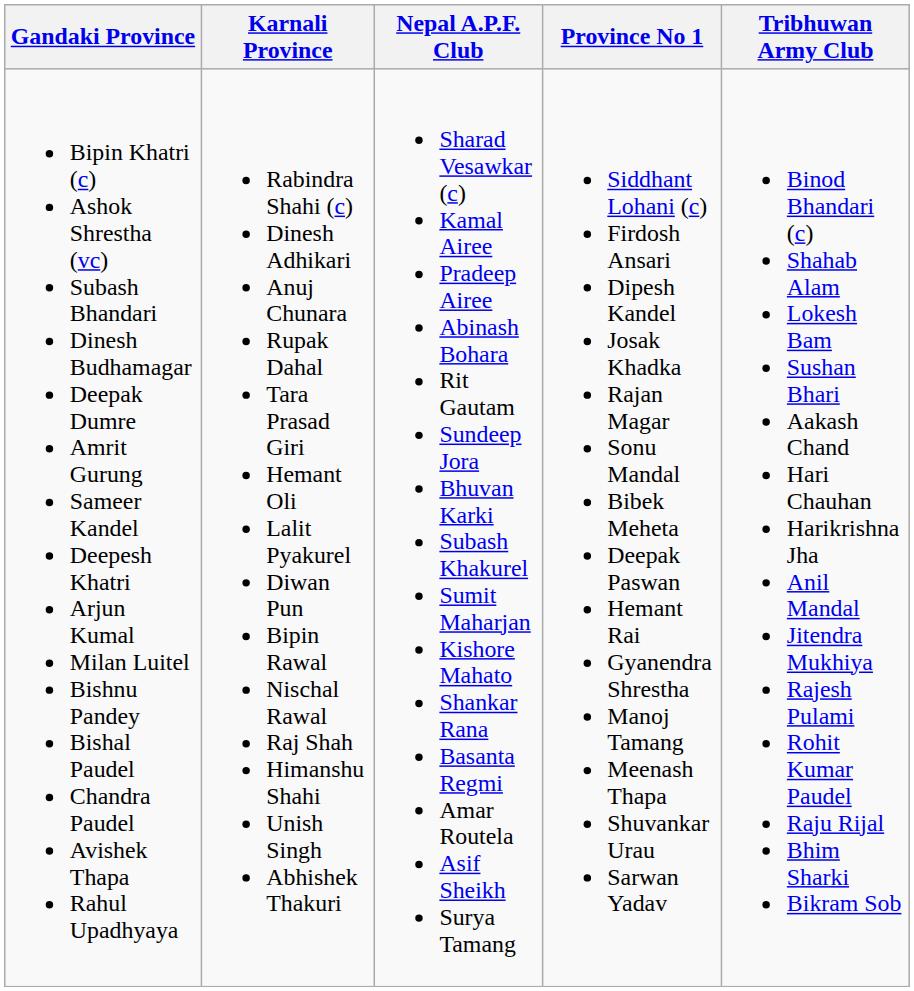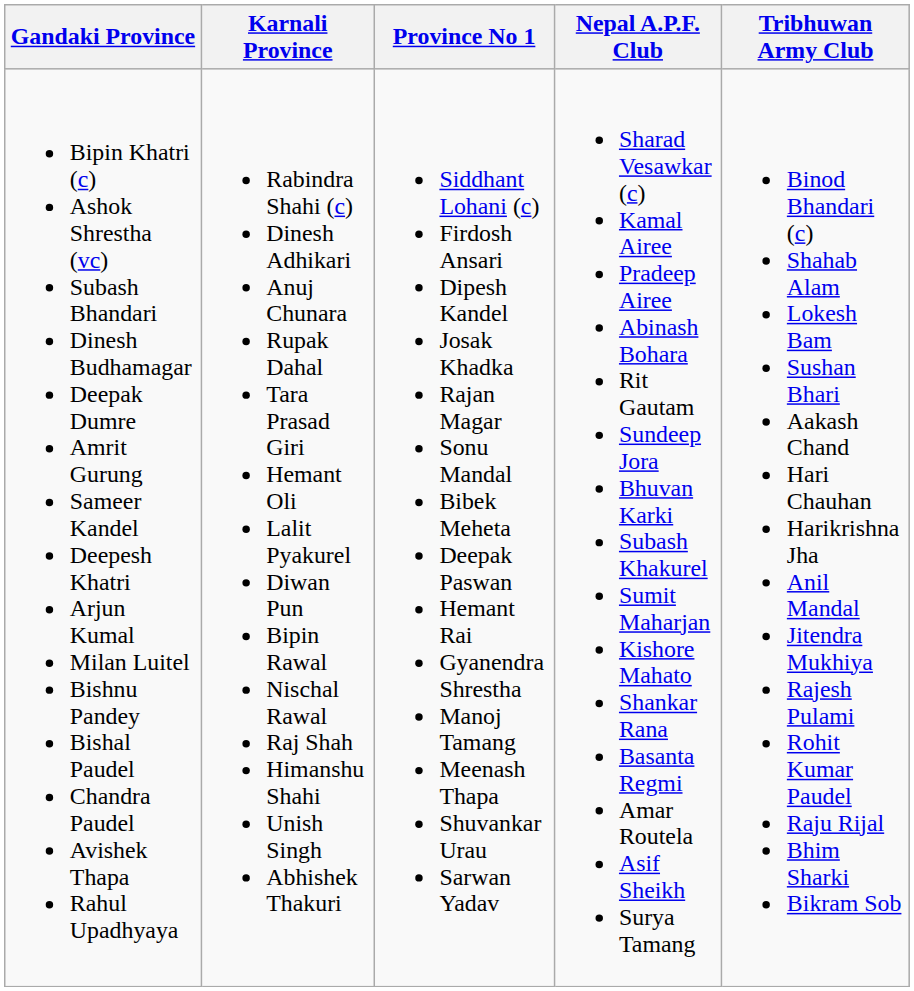columns swapped: (458, 36) <-> (632, 36)
